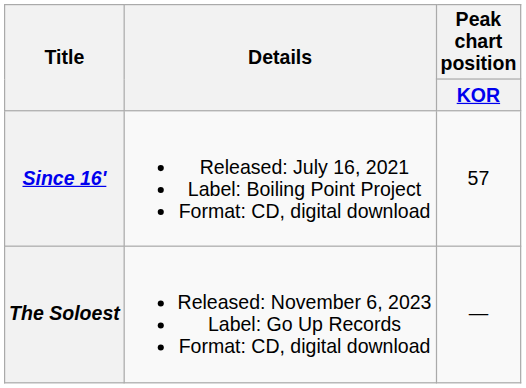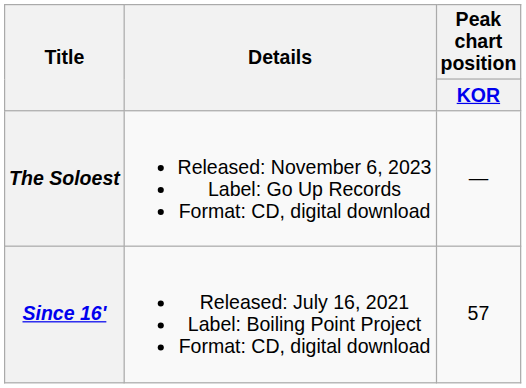rows swapped: (64, 178) <-> (64, 314)
